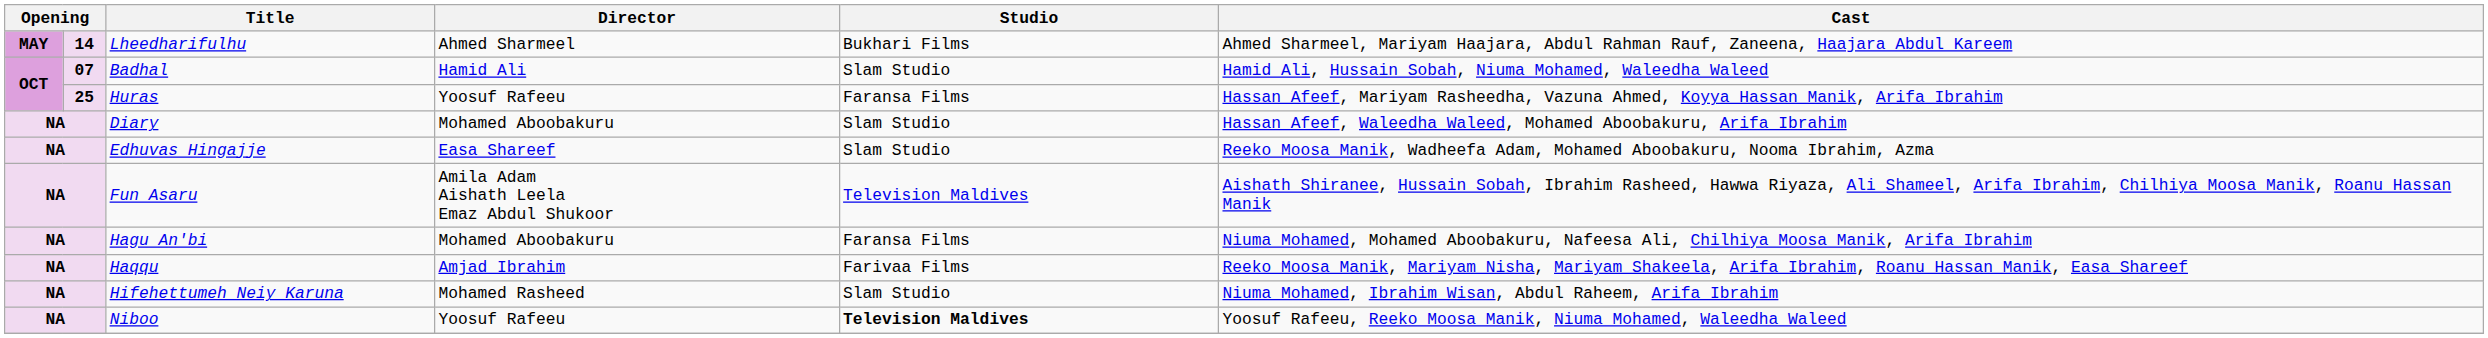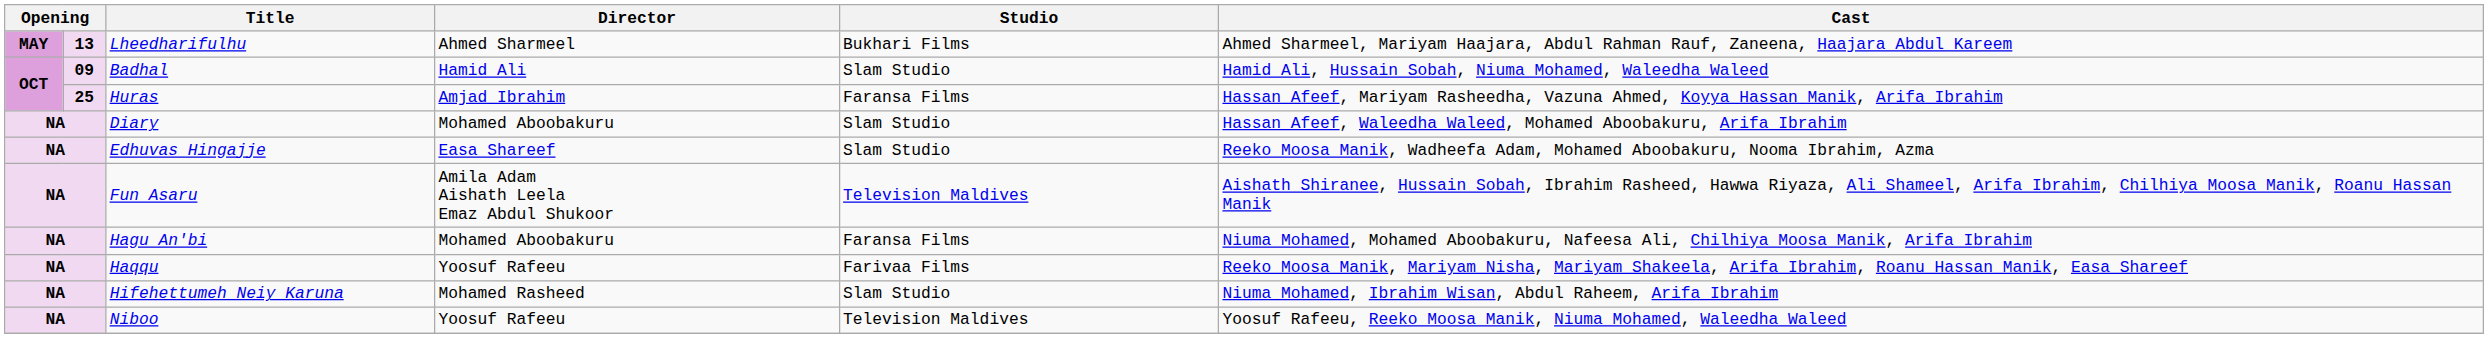(84, 44) 14 -> (84, 44) 13
(84, 71) 07 -> (84, 71) 09
(502, 97) Yoosuf Rafeeu -> (502, 97) Amjad Ibrahim
(502, 267) Amjad Ibrahim -> (502, 267) Yoosuf Rafeeu
(936, 320) bold -> (936, 320) normal
